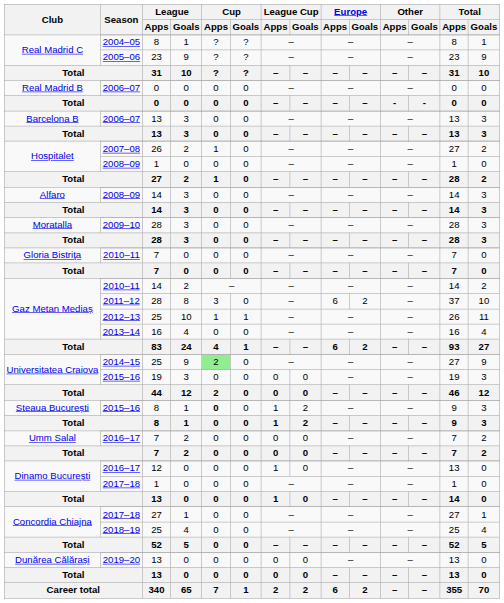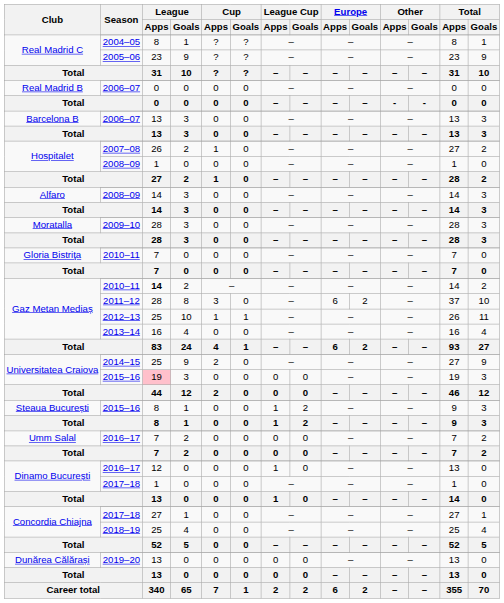(157, 286) normal -> (157, 286) bold
(216, 362) lightgreen background -> (216, 362) no background
(157, 377) no background -> (157, 377) pink background
(216, 407) bold -> (216, 407) normal
